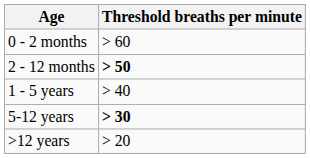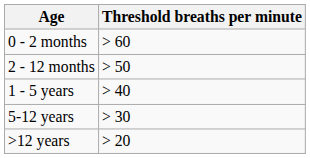(116, 66) bold -> (116, 66) normal
(116, 116) bold -> (116, 116) normal
